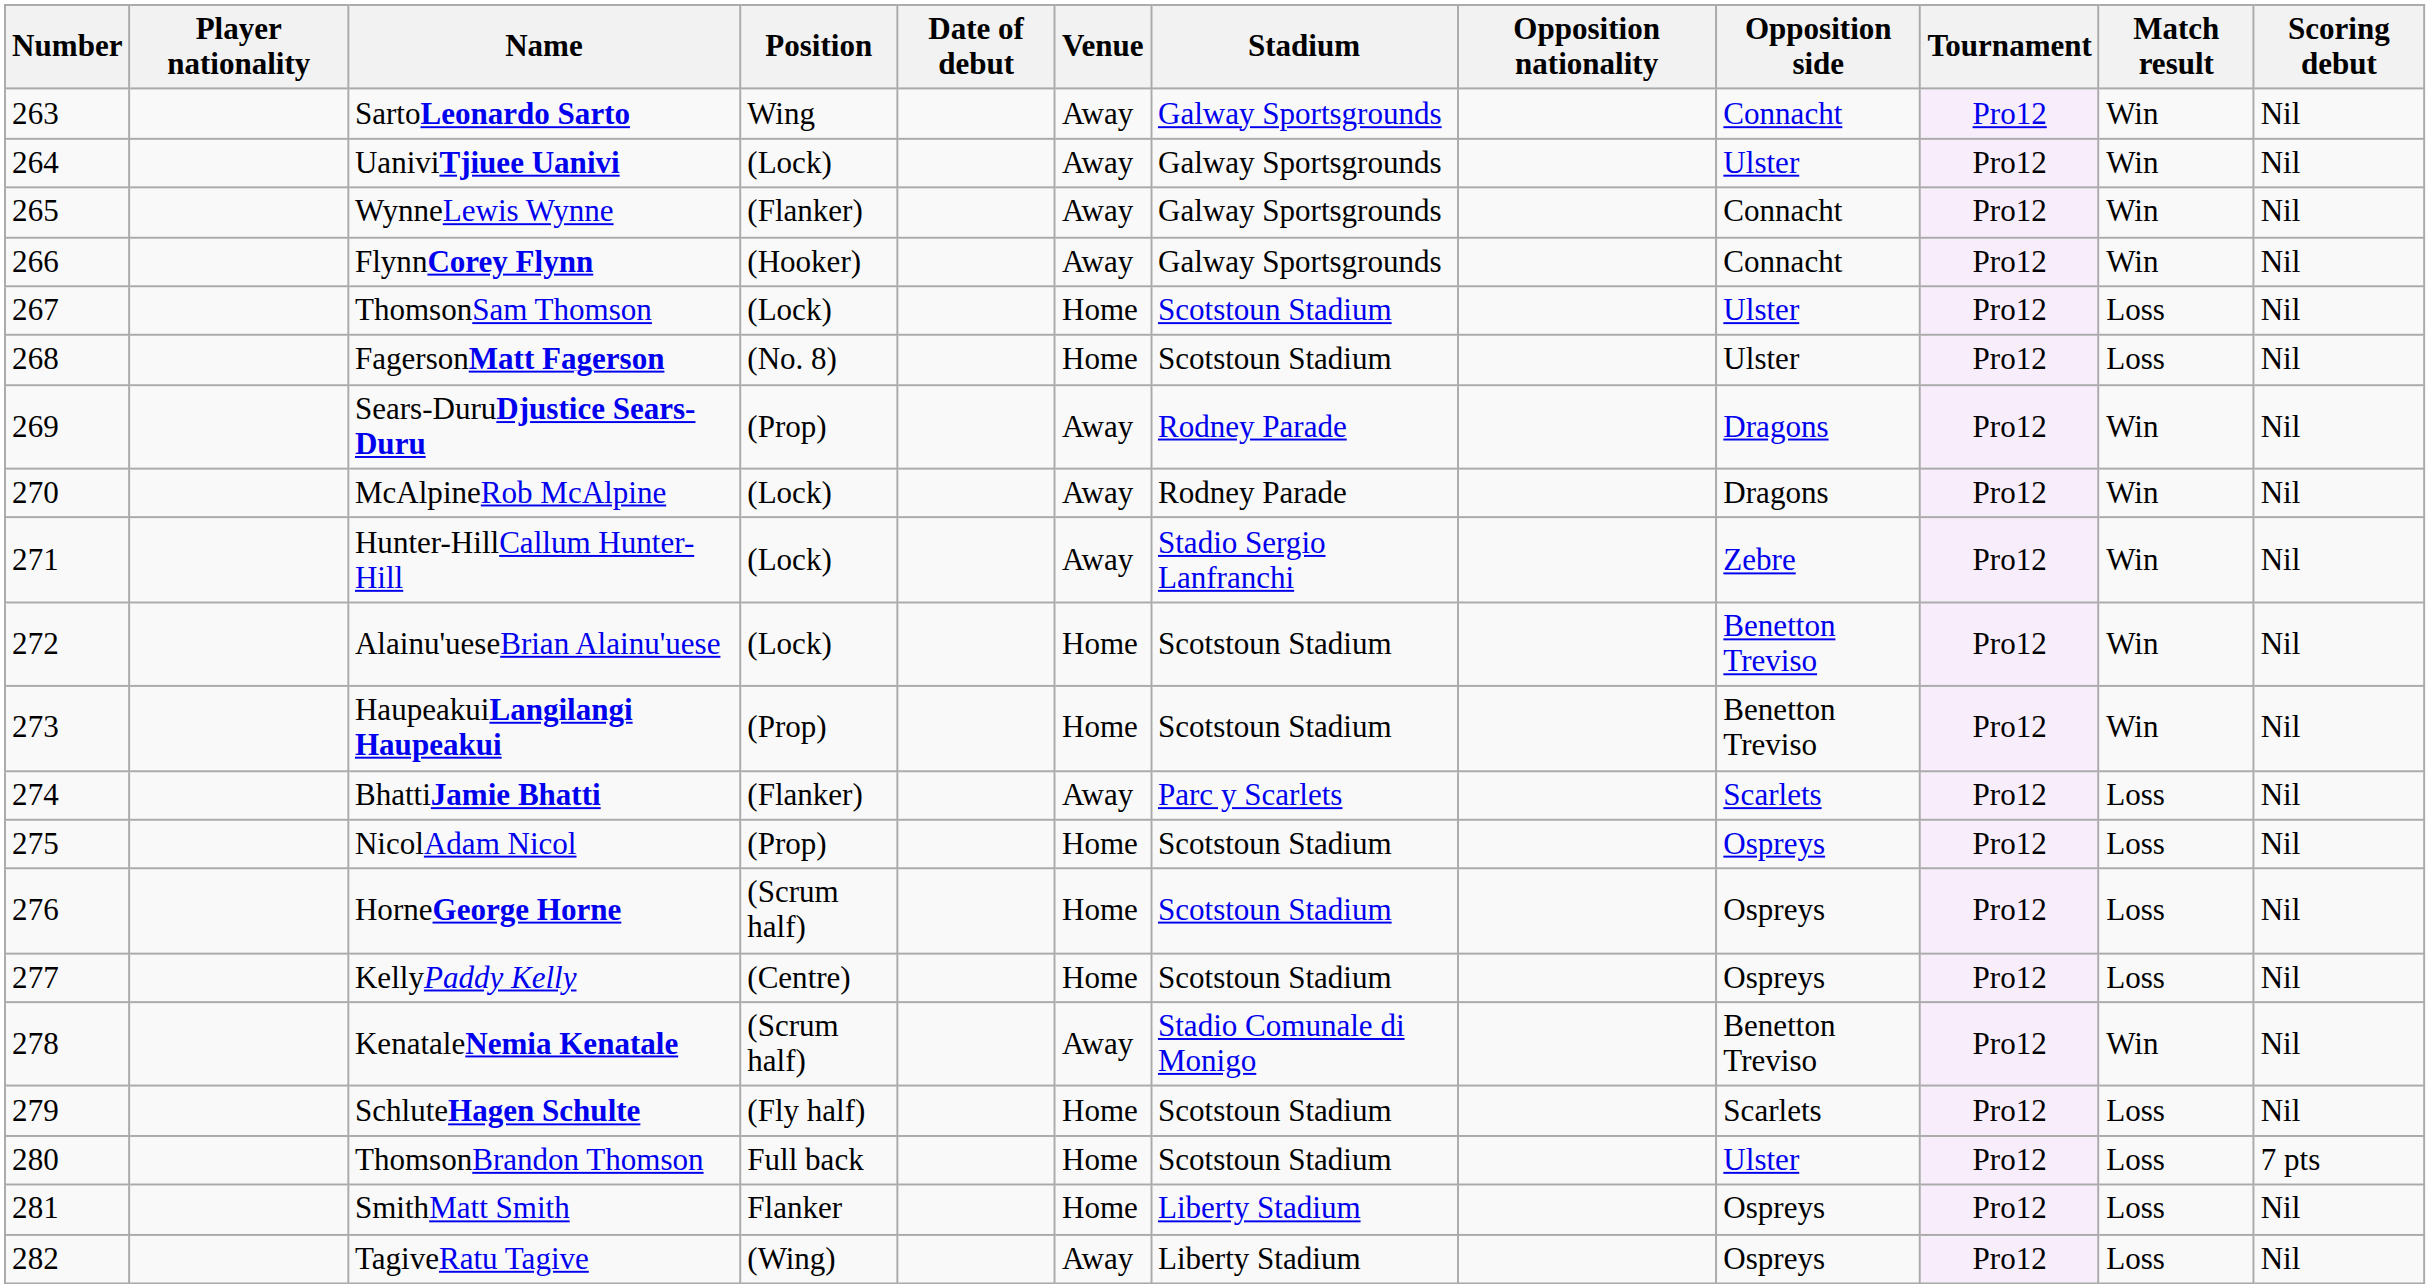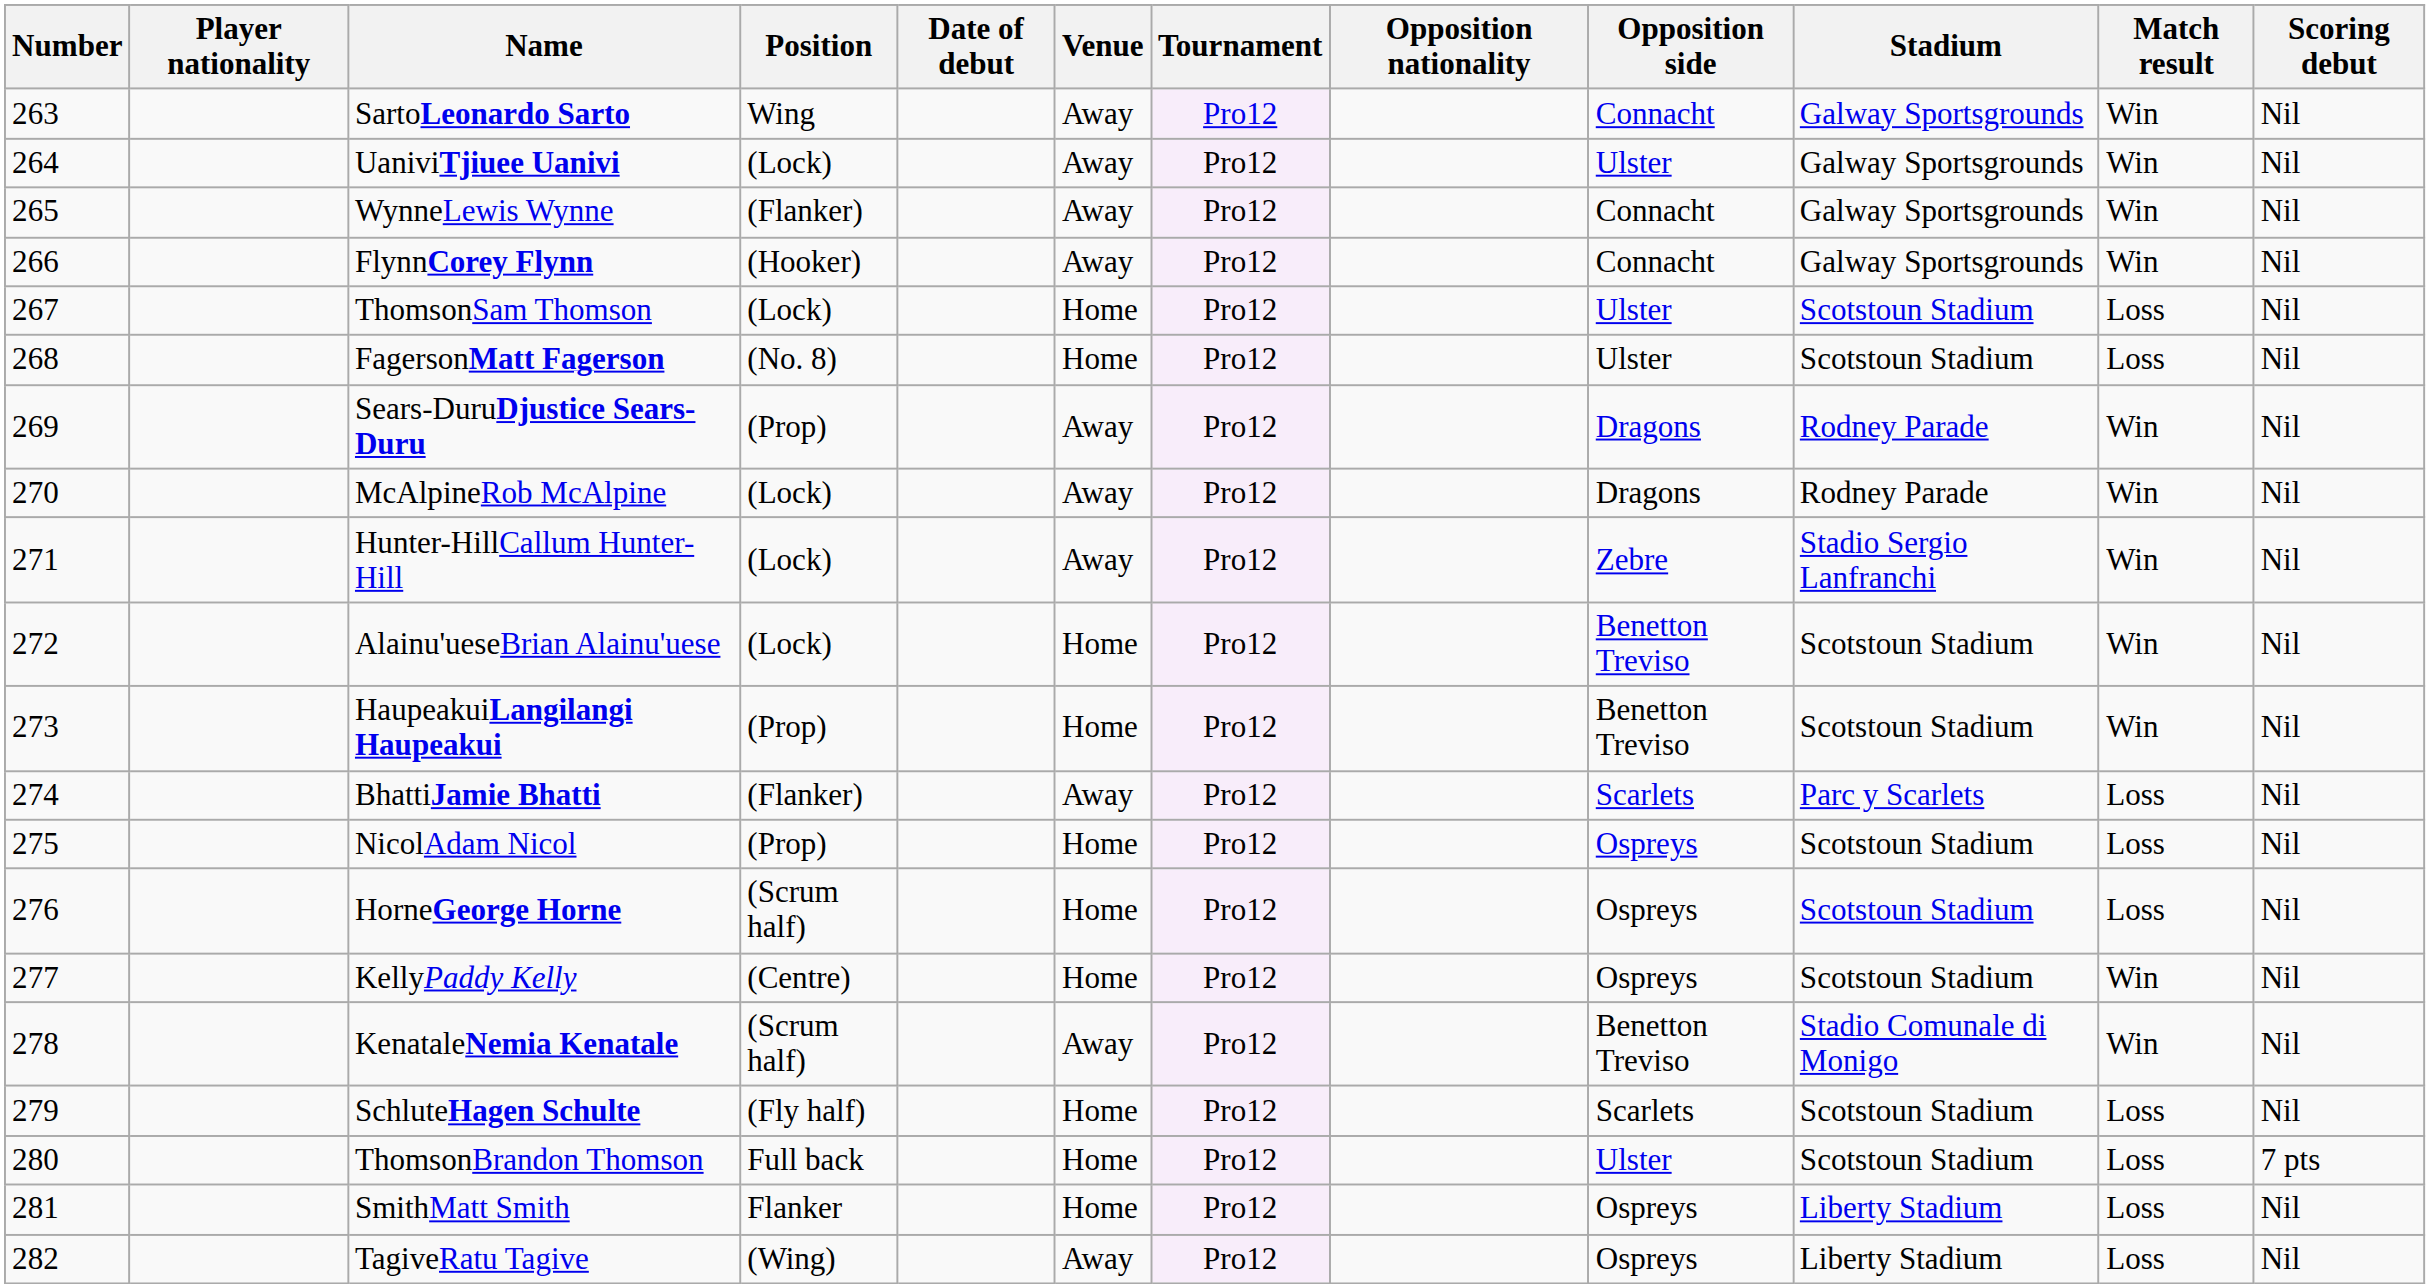columns swapped: (1304, 46) <-> (2010, 46)
(2136, 977) Loss -> (2132, 977) Win
